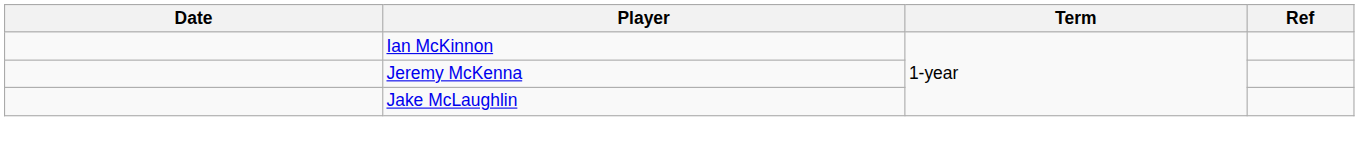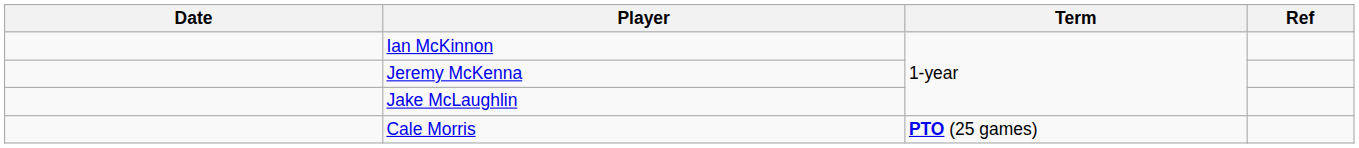+ row: (431, 128)
